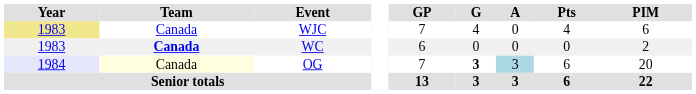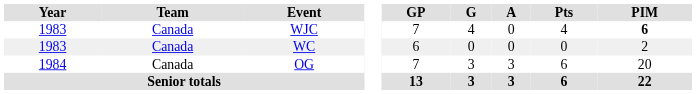(52, 29) khaki background -> (53, 29) no background
(646, 29) normal -> (645, 29) bold
(176, 47) bold -> (173, 47) normal
(52, 64) lavender background -> (53, 64) no background
(176, 64) lightyellow background -> (173, 64) no background
(476, 64) bold -> (471, 64) normal
(515, 64) lightblue background -> (511, 64) no background
